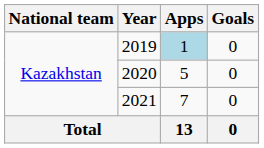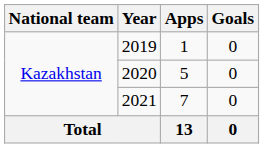(184, 45) lightblue background -> (184, 45) no background
